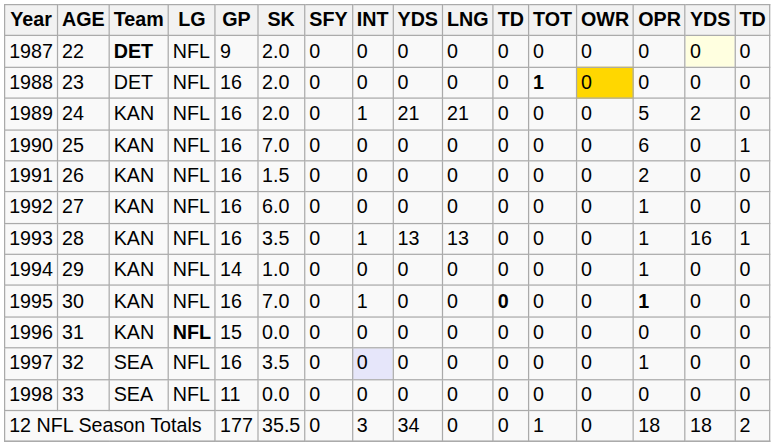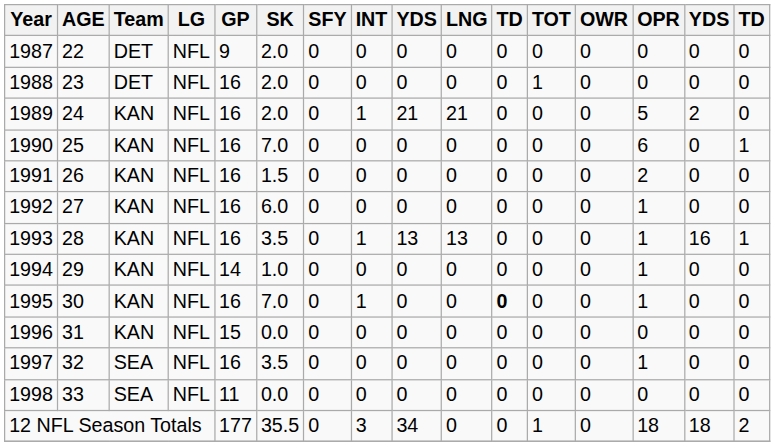(133, 51) bold -> (133, 51) normal
(695, 51) lightyellow background -> (694, 51) no background
(538, 82) bold -> (537, 82) normal
(587, 82) gold background -> (585, 82) no background
(644, 301) bold -> (643, 301) normal
(192, 332) bold -> (191, 332) normal
(362, 363) lavender background -> (361, 363) no background
